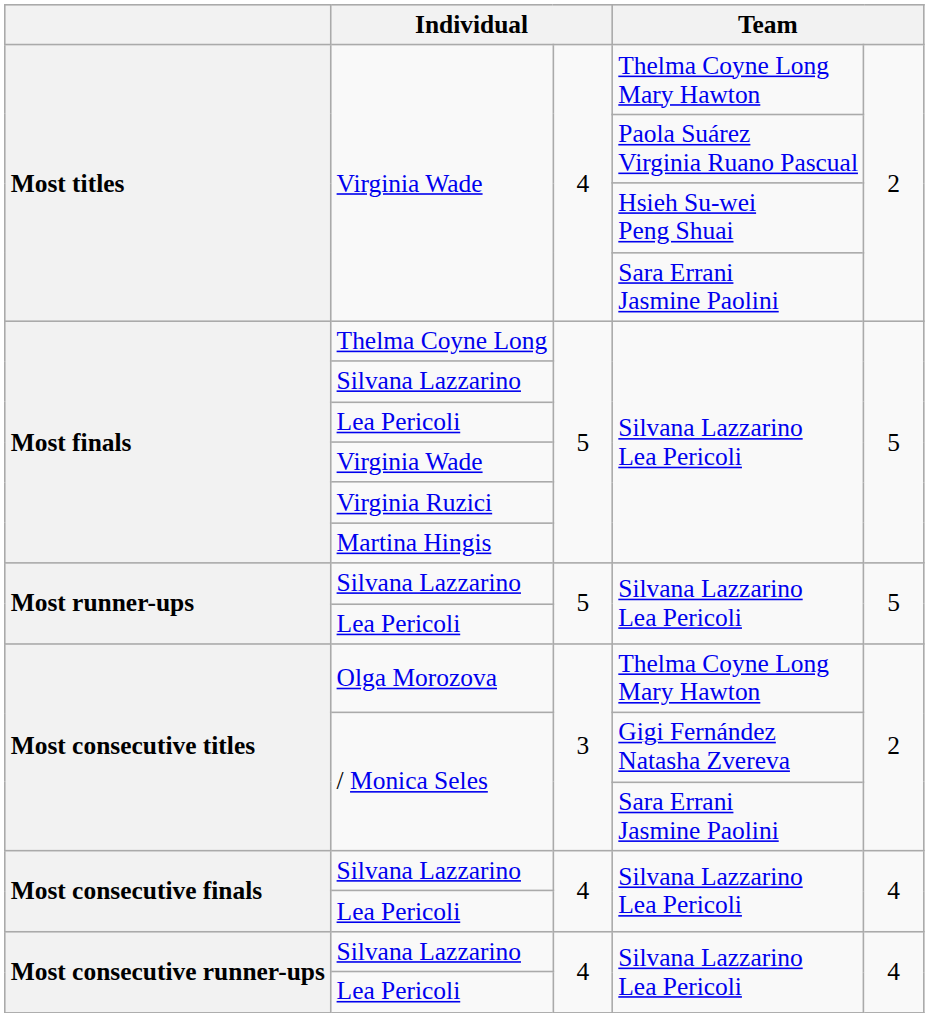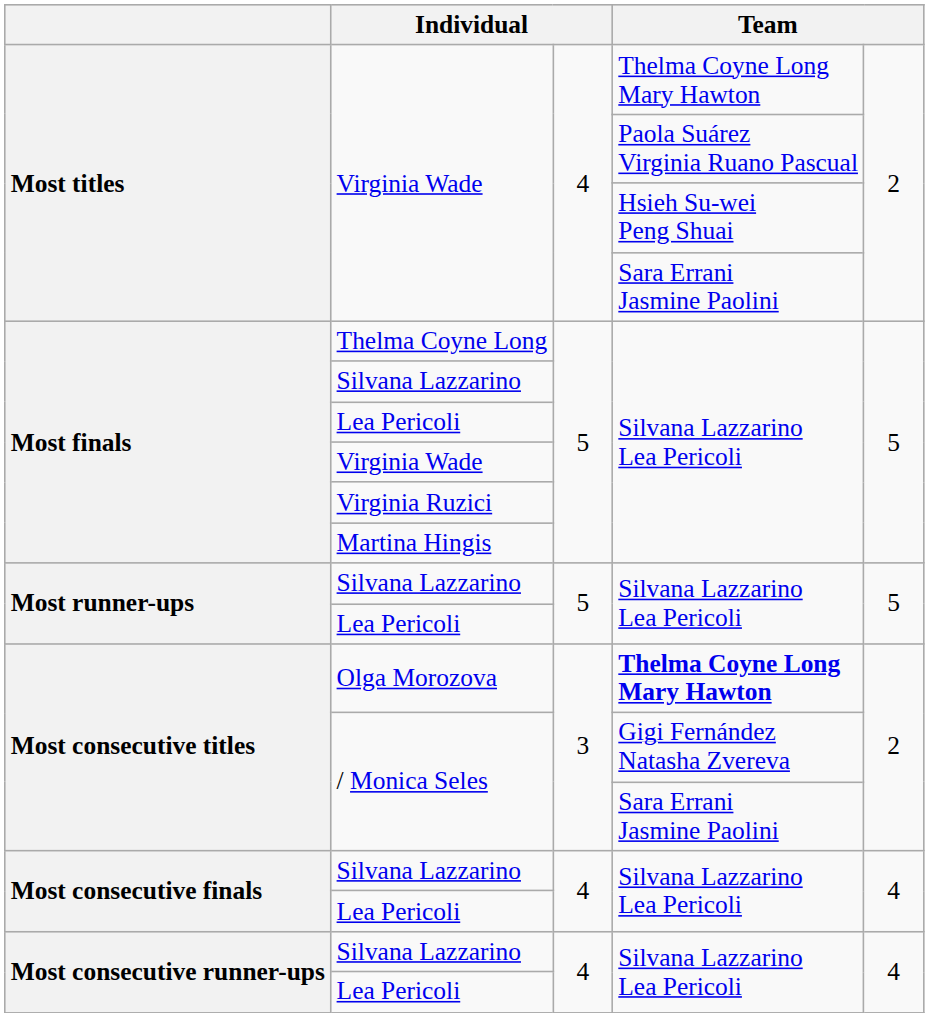(724, 677) normal -> (729, 677) bold
